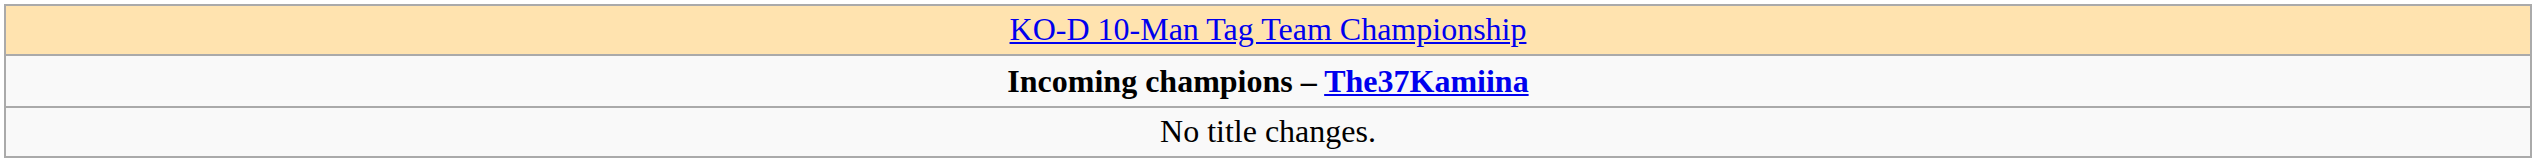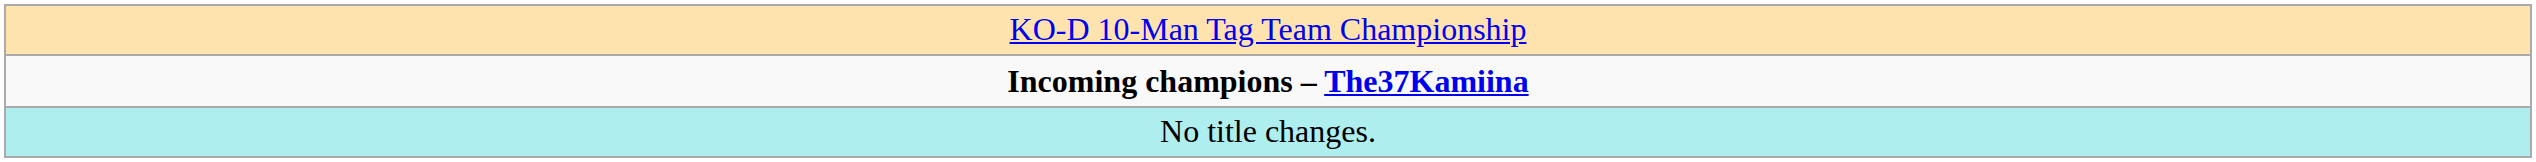(1268, 131) no background -> (1268, 131) paleturquoise background
